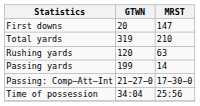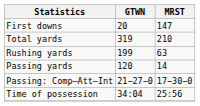(125, 53) 120 -> (125, 53) 199
(125, 67) 199 -> (125, 67) 120
